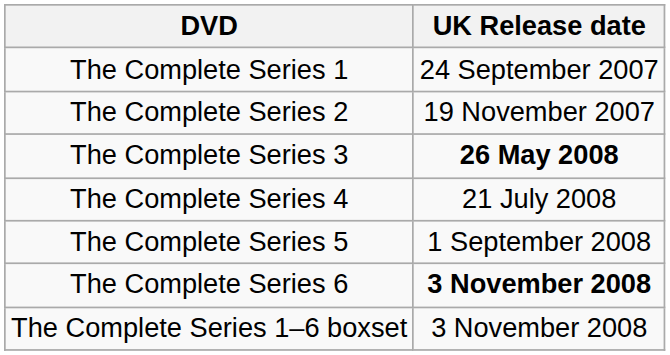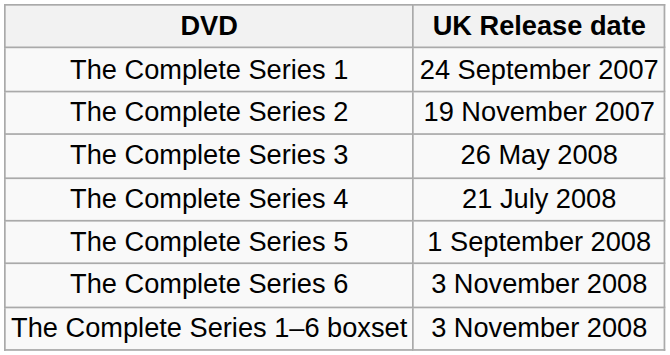(539, 155) bold -> (539, 155) normal
(539, 284) bold -> (539, 284) normal
